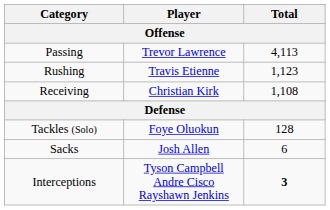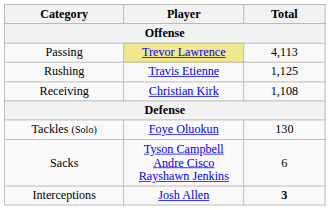(184, 52) no background -> (184, 52) khaki background
(284, 71) 1,123 -> (284, 71) 1,125
(284, 129) 128 -> (284, 129) 130
(184, 149) Josh Allen -> (184, 162) Tyson Campbell Andre Cisco Rayshawn Jenkins
(184, 182) Tyson Campbell Andre Cisco Rayshawn Jenkins -> (184, 195) Josh Allen
